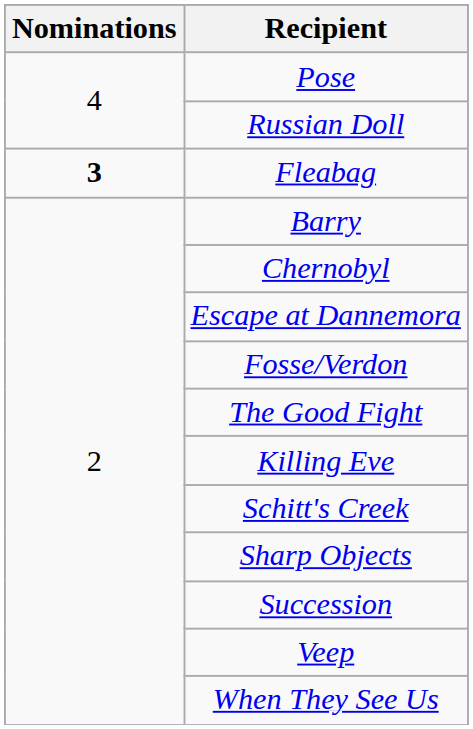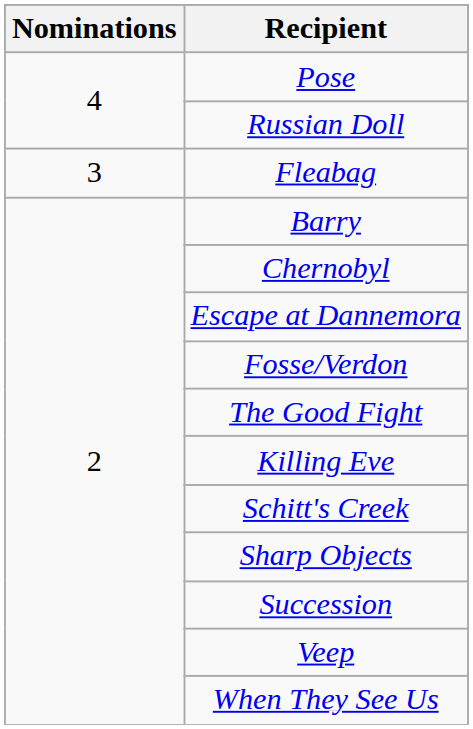(94, 172) bold -> (94, 172) normal
